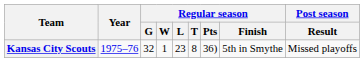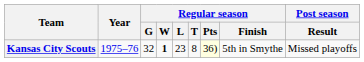(165, 49) normal -> (165, 49) bold
(210, 49) no background -> (210, 49) lightyellow background
